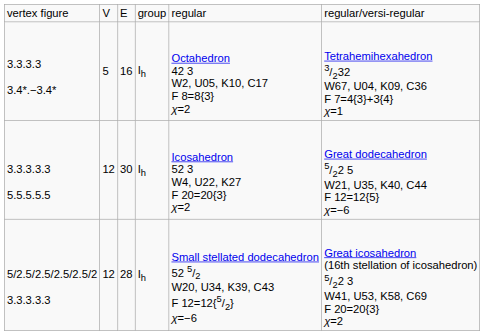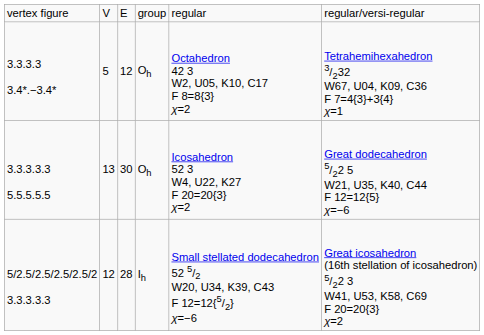(126, 71) 16 -> (126, 71) 12
(142, 71) Ih -> (145, 71) Oh
(109, 170) 12 -> (109, 170) 13
(142, 170) Ih -> (145, 170) Oh
